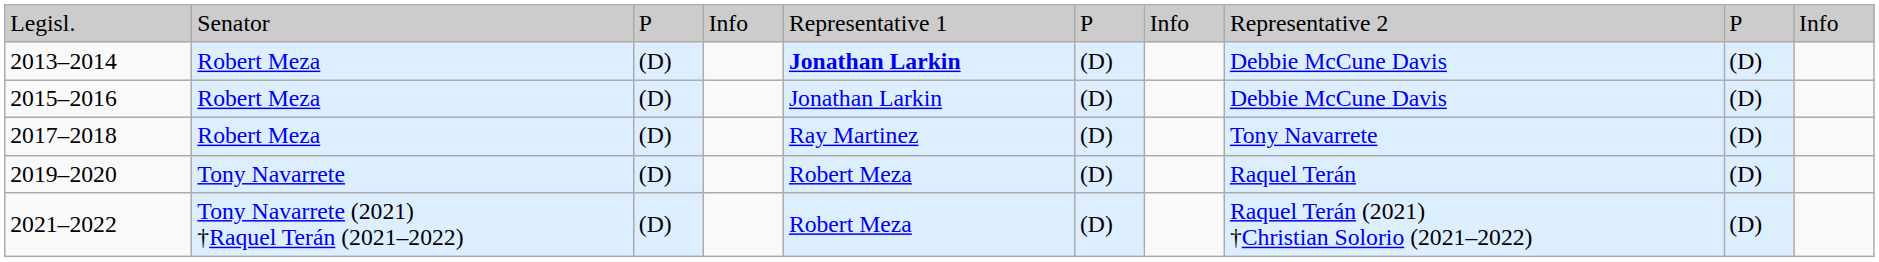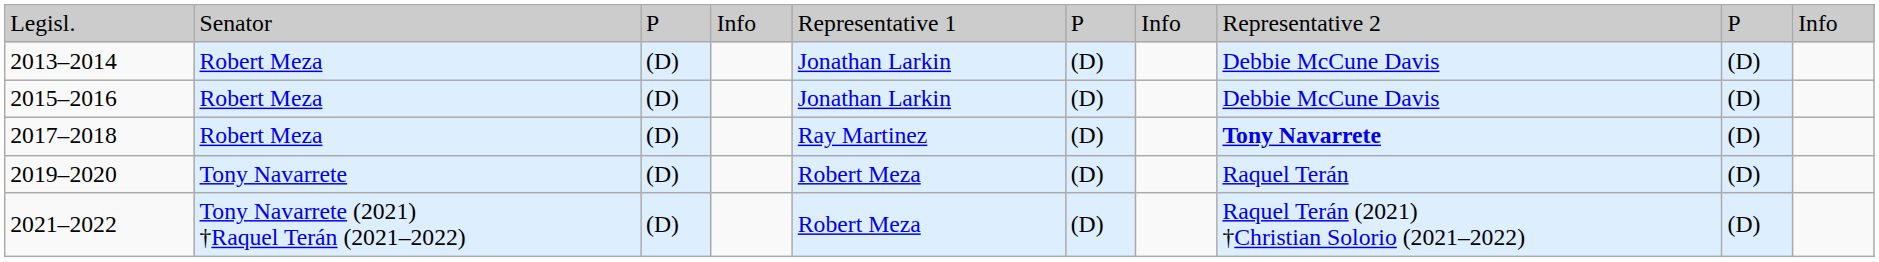(875, 60) bold -> (874, 60) normal
(1304, 135) normal -> (1302, 135) bold
